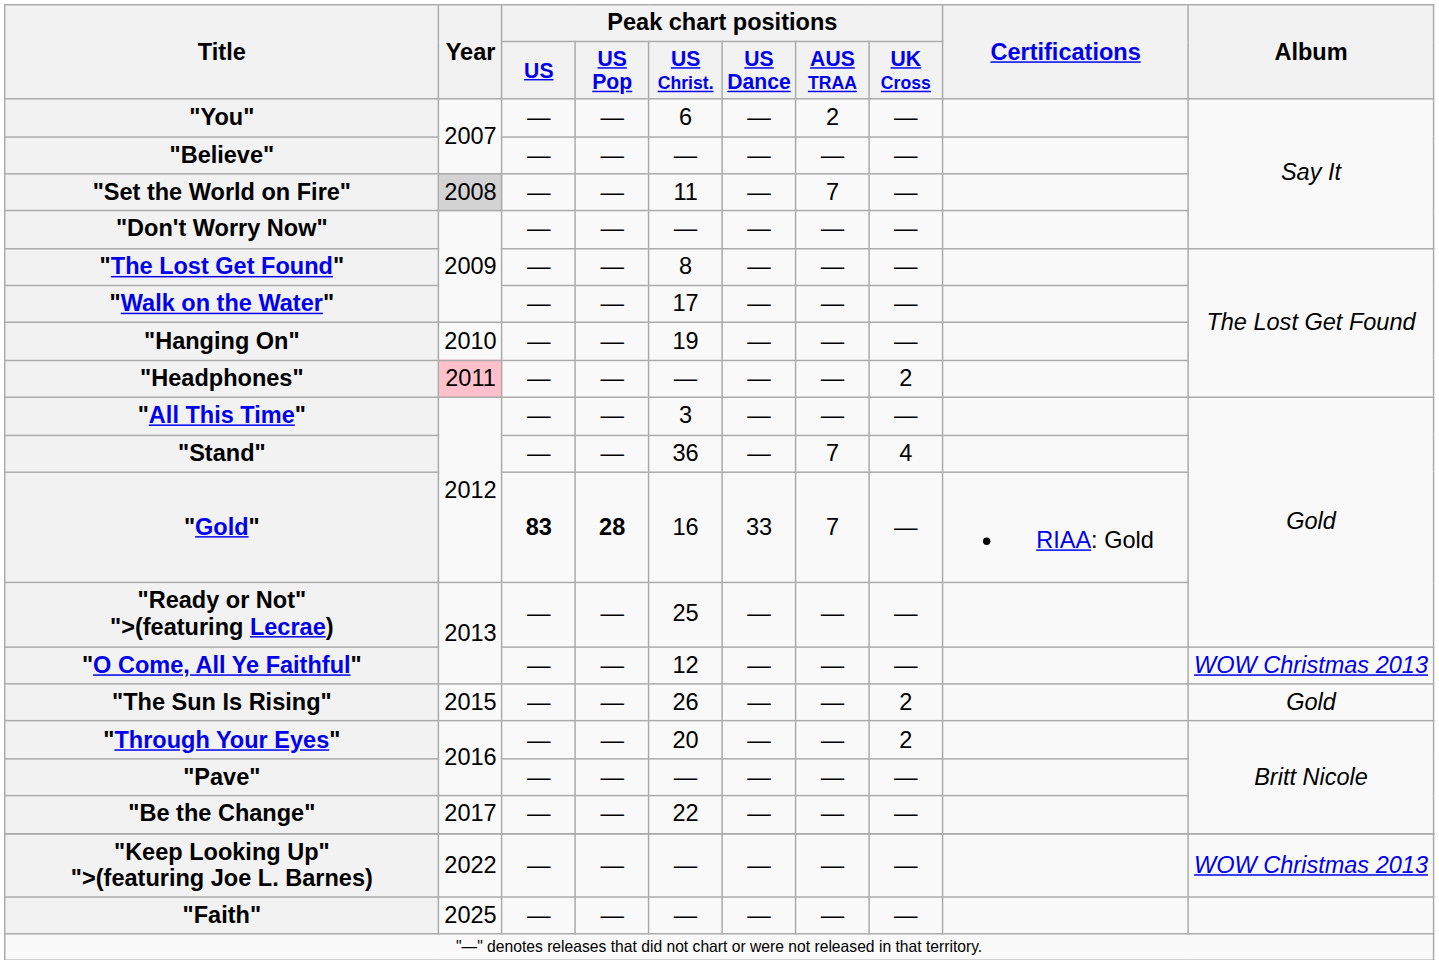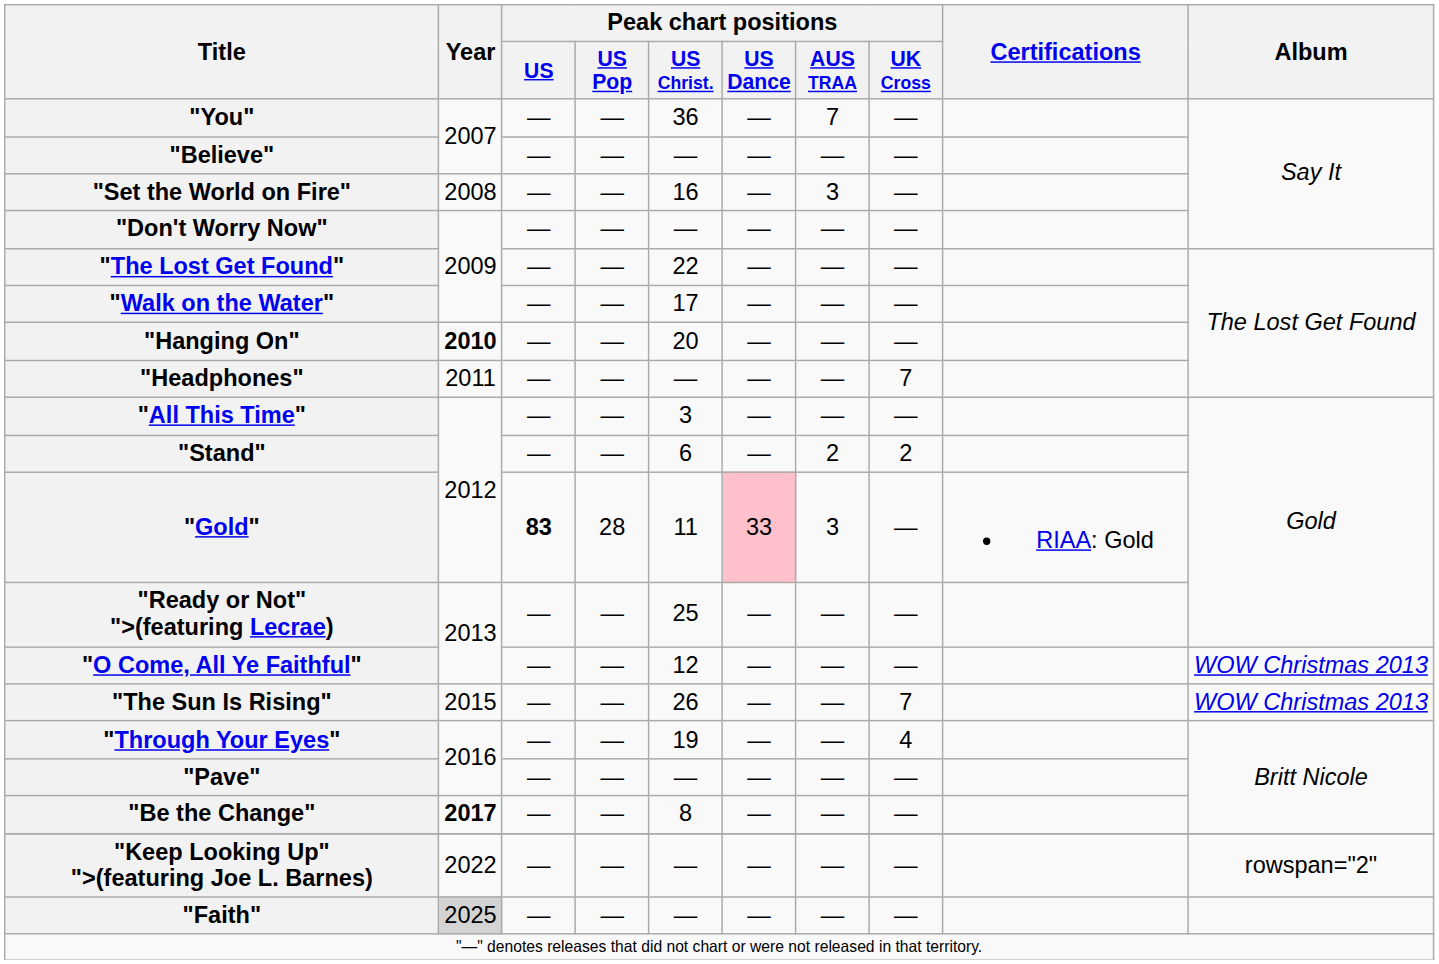(686, 117) 6 -> (686, 117) 36
(832, 117) 2 -> (832, 117) 7
(471, 192) lightgrey background -> (471, 192) no background
(686, 192) 11 -> (686, 192) 16
(832, 192) 7 -> (832, 192) 3
(686, 266) 8 -> (686, 266) 22
(471, 341) normal -> (471, 341) bold
(686, 341) 19 -> (686, 341) 20
(471, 378) pink background -> (471, 378) no background
(906, 378) 2 -> (906, 378) 7
(686, 453) 36 -> (686, 453) 6
(832, 453) 7 -> (832, 453) 2
(906, 453) 4 -> (906, 453) 2
(612, 527) bold -> (612, 527) normal
(686, 527) 16 -> (686, 527) 11
(759, 527) no background -> (759, 527) pink background
(832, 527) 7 -> (832, 527) 3
(906, 702) 2 -> (906, 702) 7
(1311, 702) Gold -> (1311, 702) WOW Christmas 2013
(686, 739) 20 -> (686, 739) 19
(906, 739) 2 -> (906, 739) 4
(471, 814) normal -> (471, 814) bold
(686, 814) 22 -> (686, 814) 8
(1311, 864) WOW Christmas 2013 -> (1311, 864) rowspan="2"
(471, 915) no background -> (471, 915) lightgrey background
